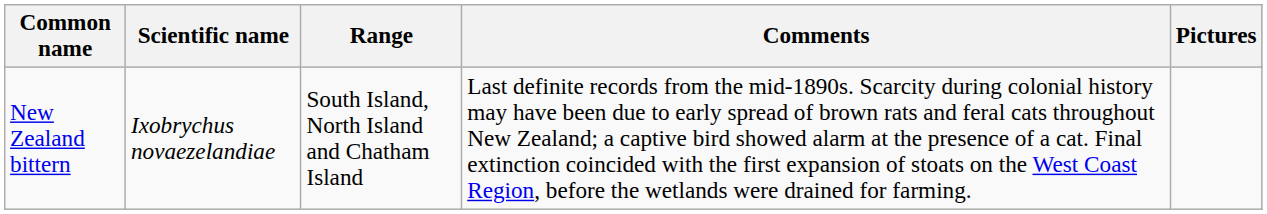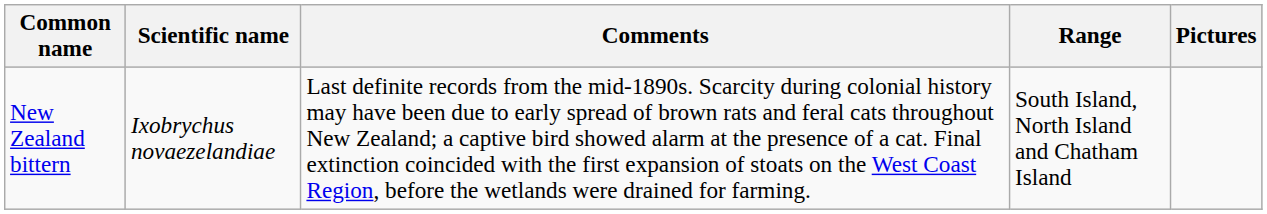columns swapped: (381, 35) <-> (816, 35)
